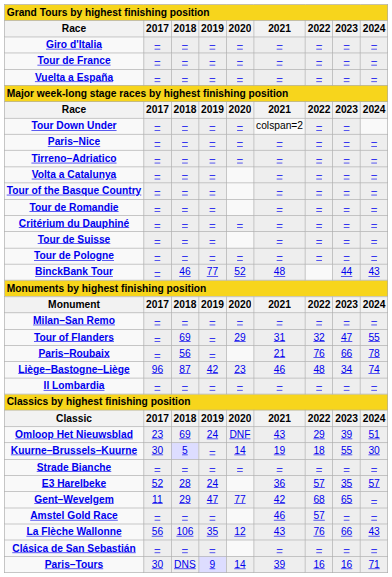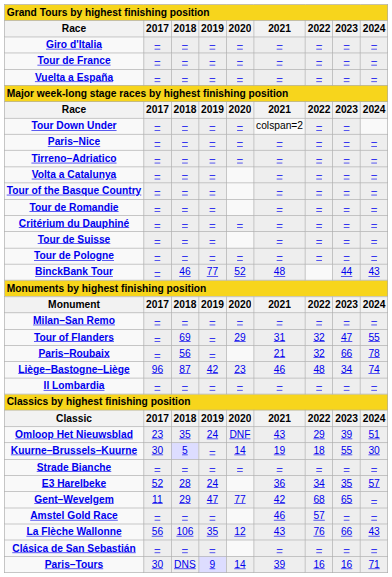(319, 353) 76 -> (319, 353) 32
(185, 434) 69 -> (185, 434) 35
(319, 483) 57 -> (319, 483) 34
